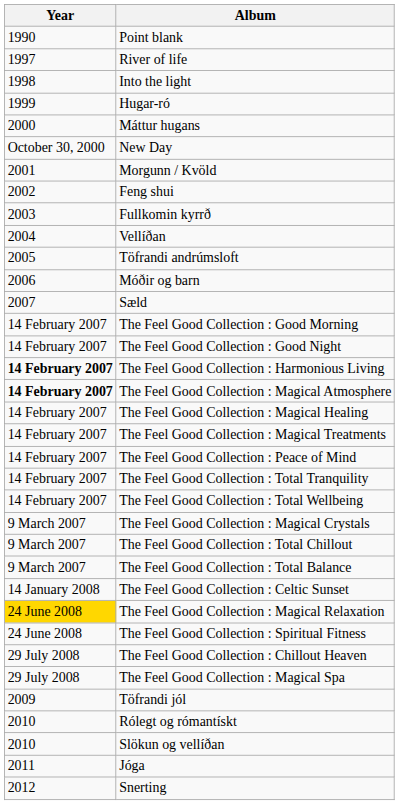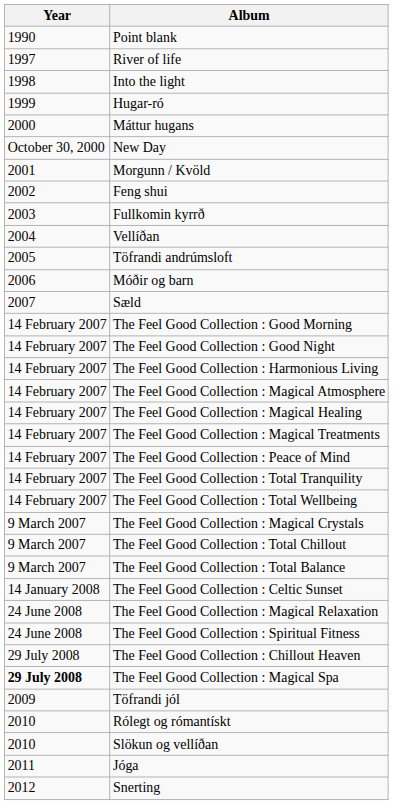(60, 368) bold -> (57, 368) normal
(60, 390) bold -> (57, 390) normal
(45, 611) gold background -> (45, 611) no background
(44, 677) normal -> (45, 677) bold
